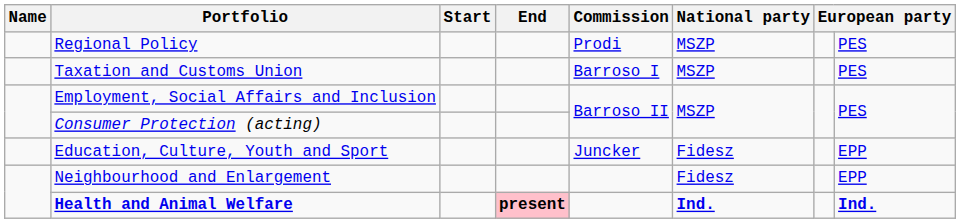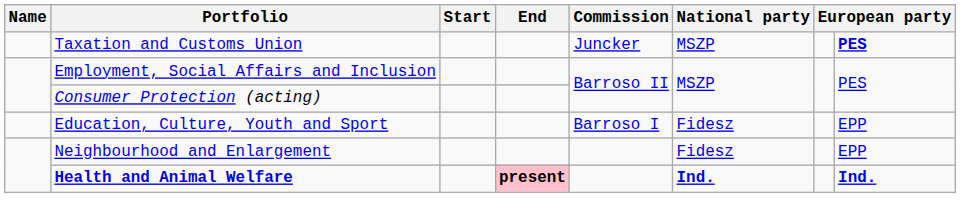- row: (126, 44)
(616, 71) Barroso I -> (607, 44) Juncker
(852, 71) normal -> (852, 44) bold
(607, 151) Juncker -> (616, 125) Barroso I
